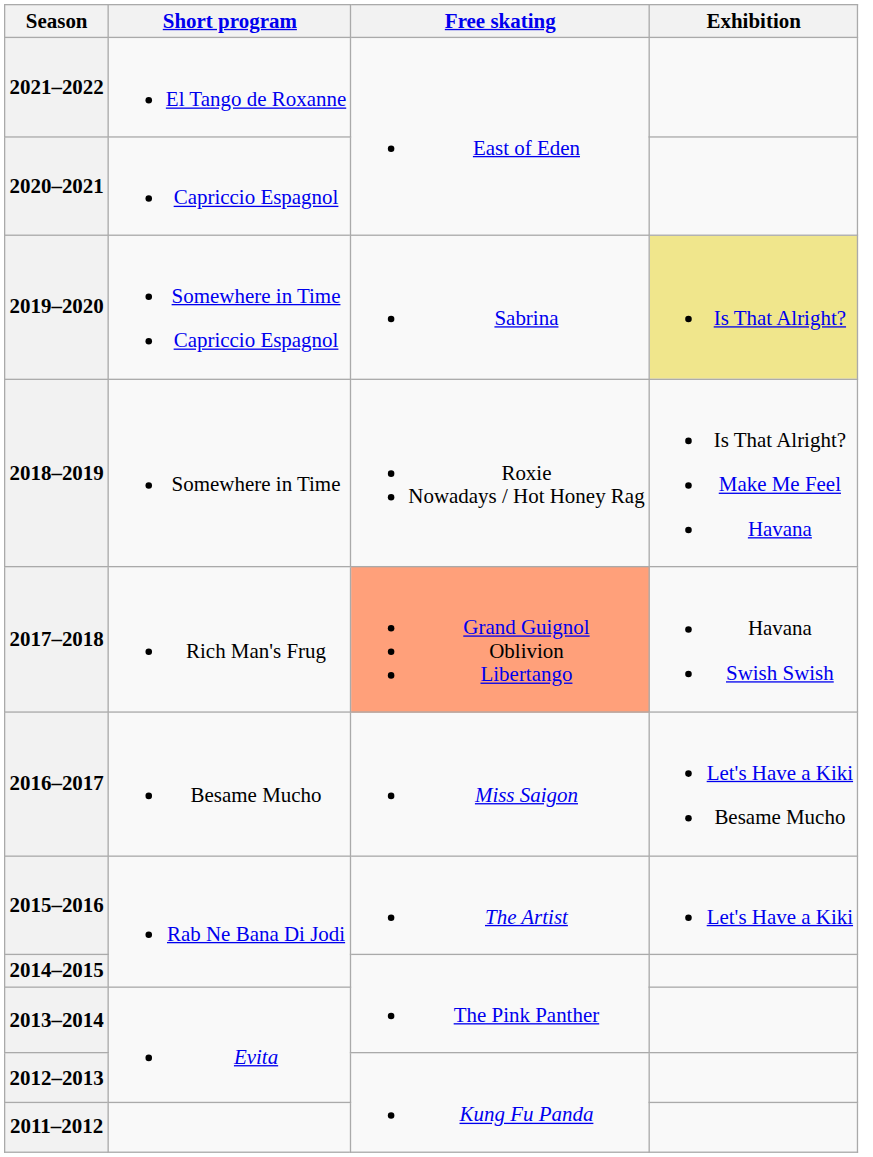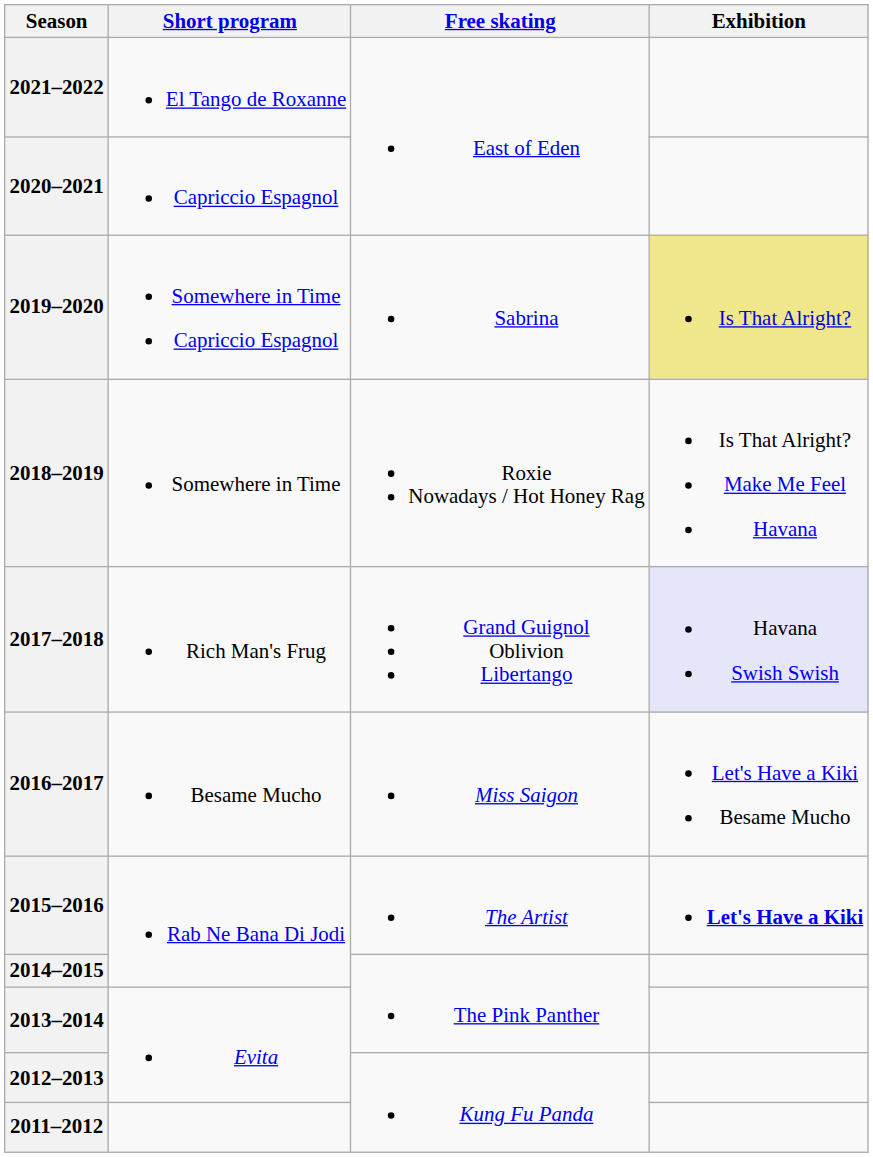(500, 651) lightsalmon background -> (500, 651) no background
(754, 651) no background -> (759, 651) lavender background
(754, 917) normal -> (759, 917) bold
